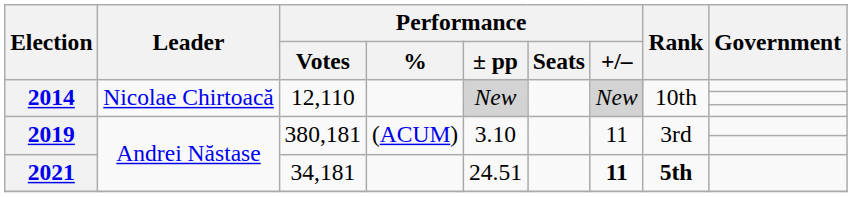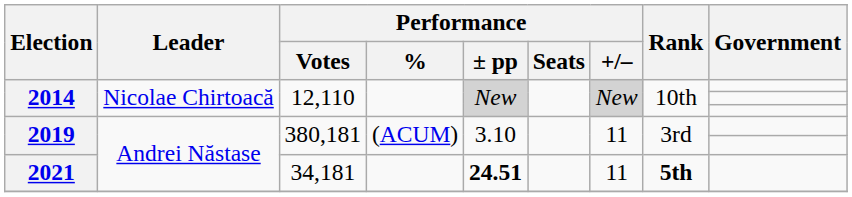(495, 172) normal -> (495, 172) bold
(617, 172) bold -> (617, 172) normal
